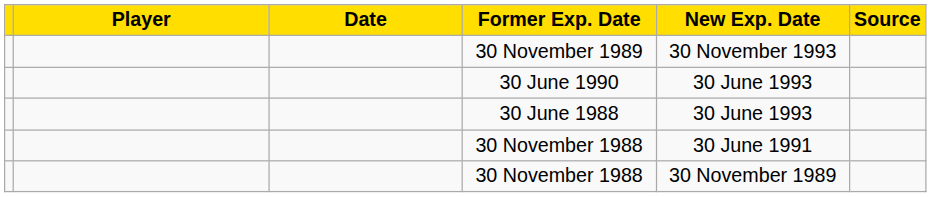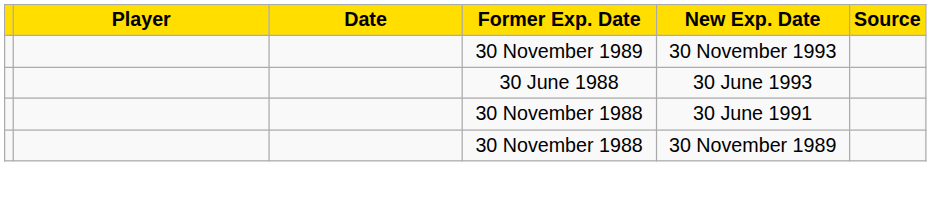- row: (9, 83)
